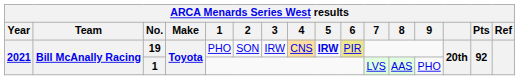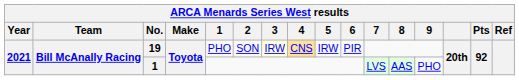(275, 48) no background -> (275, 48) lightyellow background
(328, 48) bold -> (328, 48) normal
(352, 48) khaki background -> (352, 48) no background
